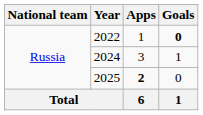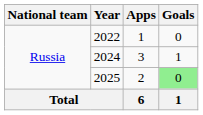(178, 36) bold -> (178, 36) normal
(141, 78) bold -> (141, 78) normal
(178, 78) no background -> (178, 78) lightgreen background
